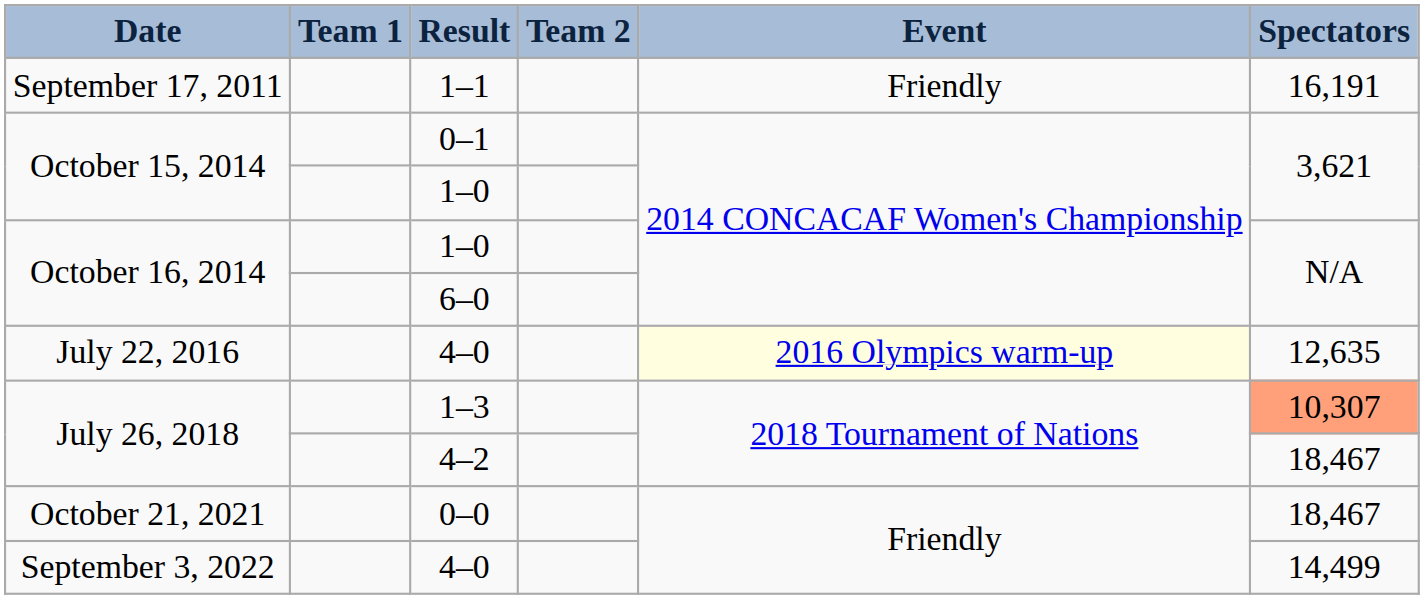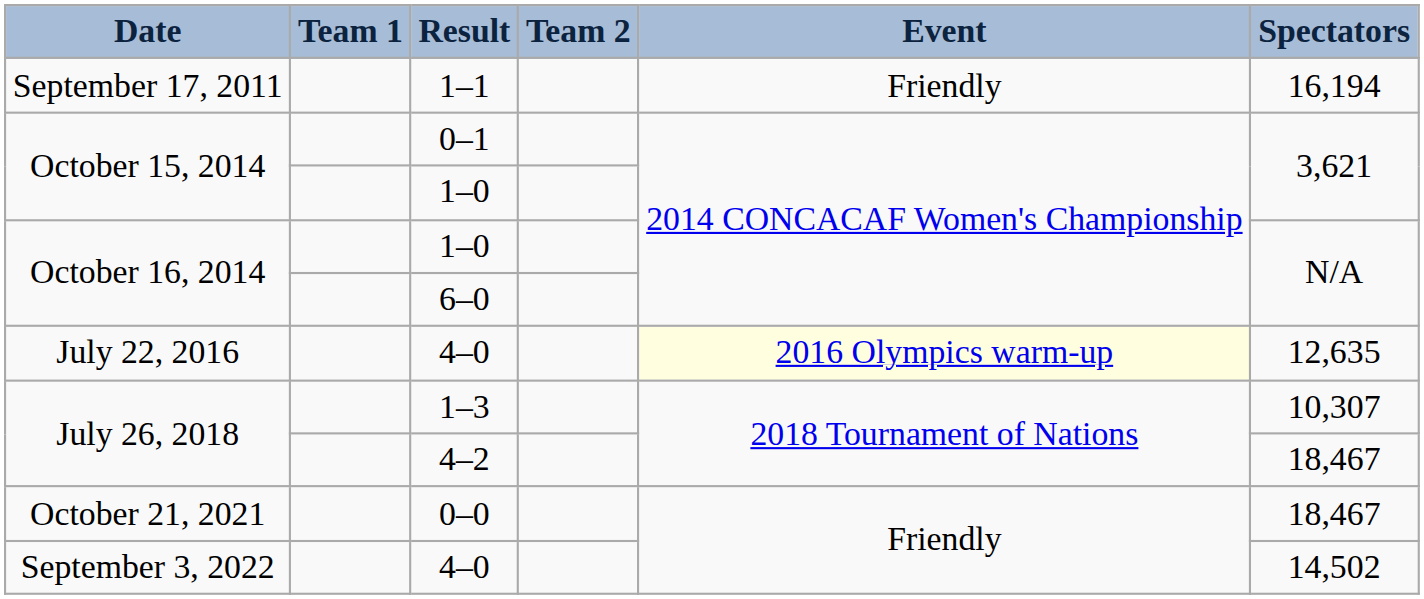(1334, 84) 16,191 -> (1334, 84) 16,194
(1334, 406) lightsalmon background -> (1334, 406) no background
(1334, 566) 14,499 -> (1334, 566) 14,502
